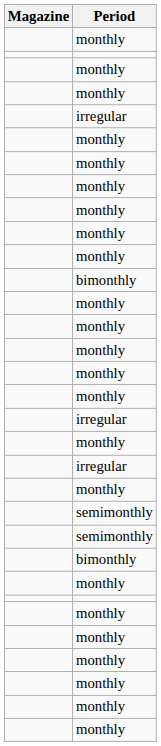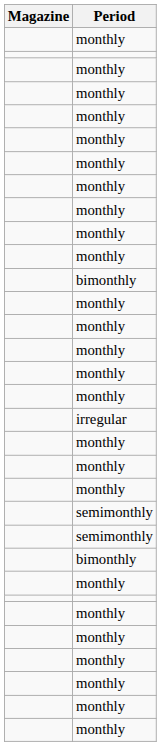(101, 116) irregular -> (100, 116) monthly
(101, 466) irregular -> (100, 466) monthly
